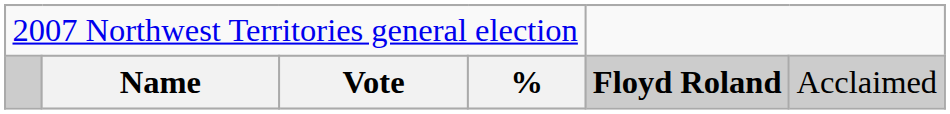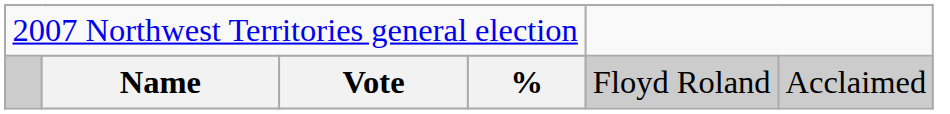(687, 81) bold -> (682, 81) normal
